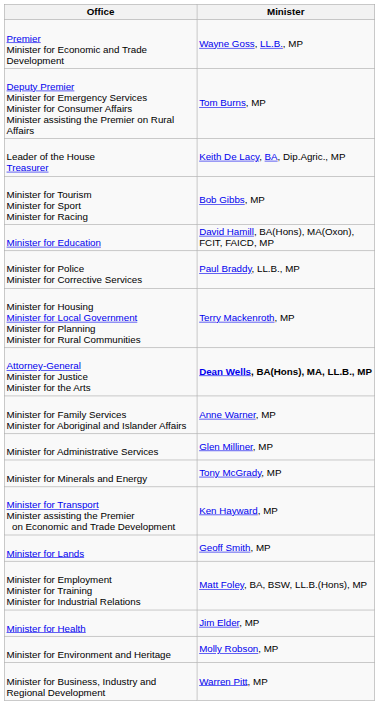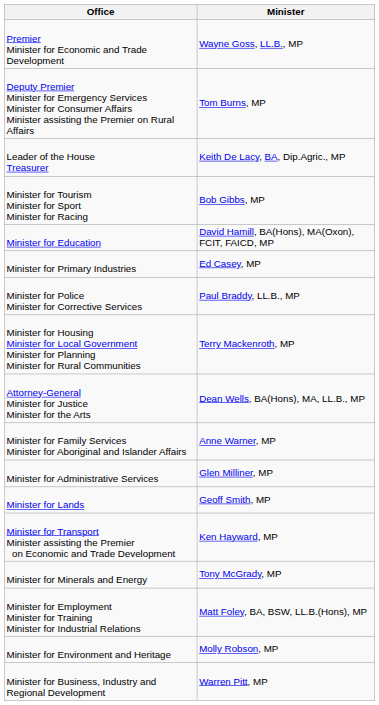+ row: (71, 269)
(286, 372) bold -> (282, 398) normal
rows swapped: (45, 553) <-> (77, 478)
- row: (46, 628)
